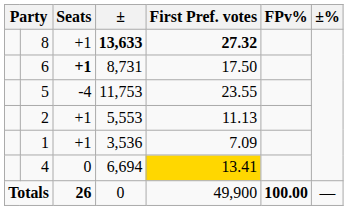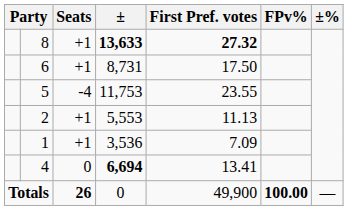(83, 67) bold -> (83, 67) normal
(124, 167) normal -> (124, 167) bold
(239, 167) gold background -> (239, 167) no background
